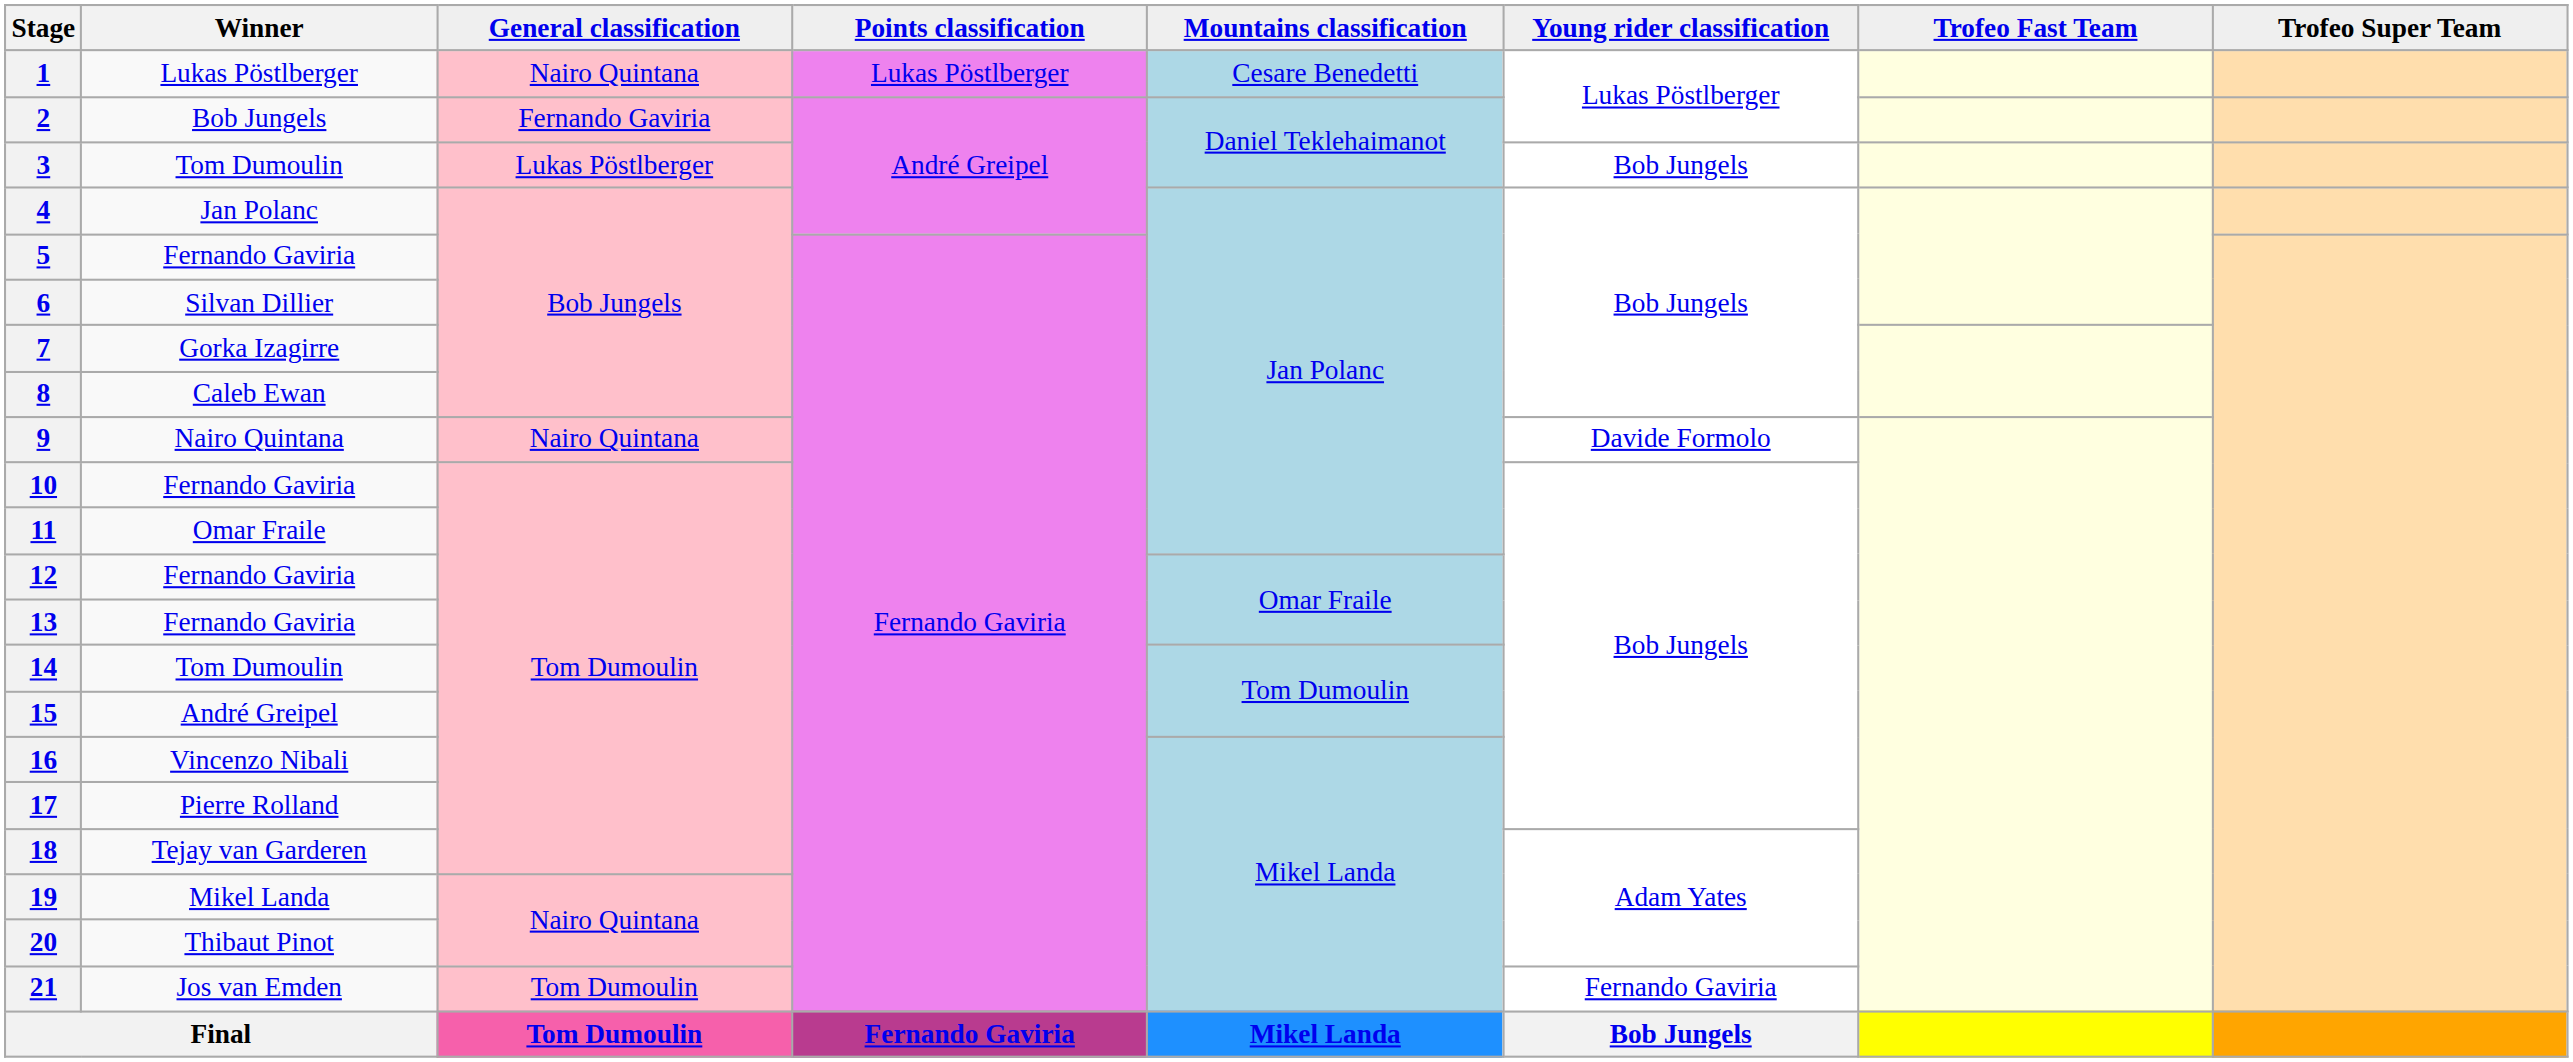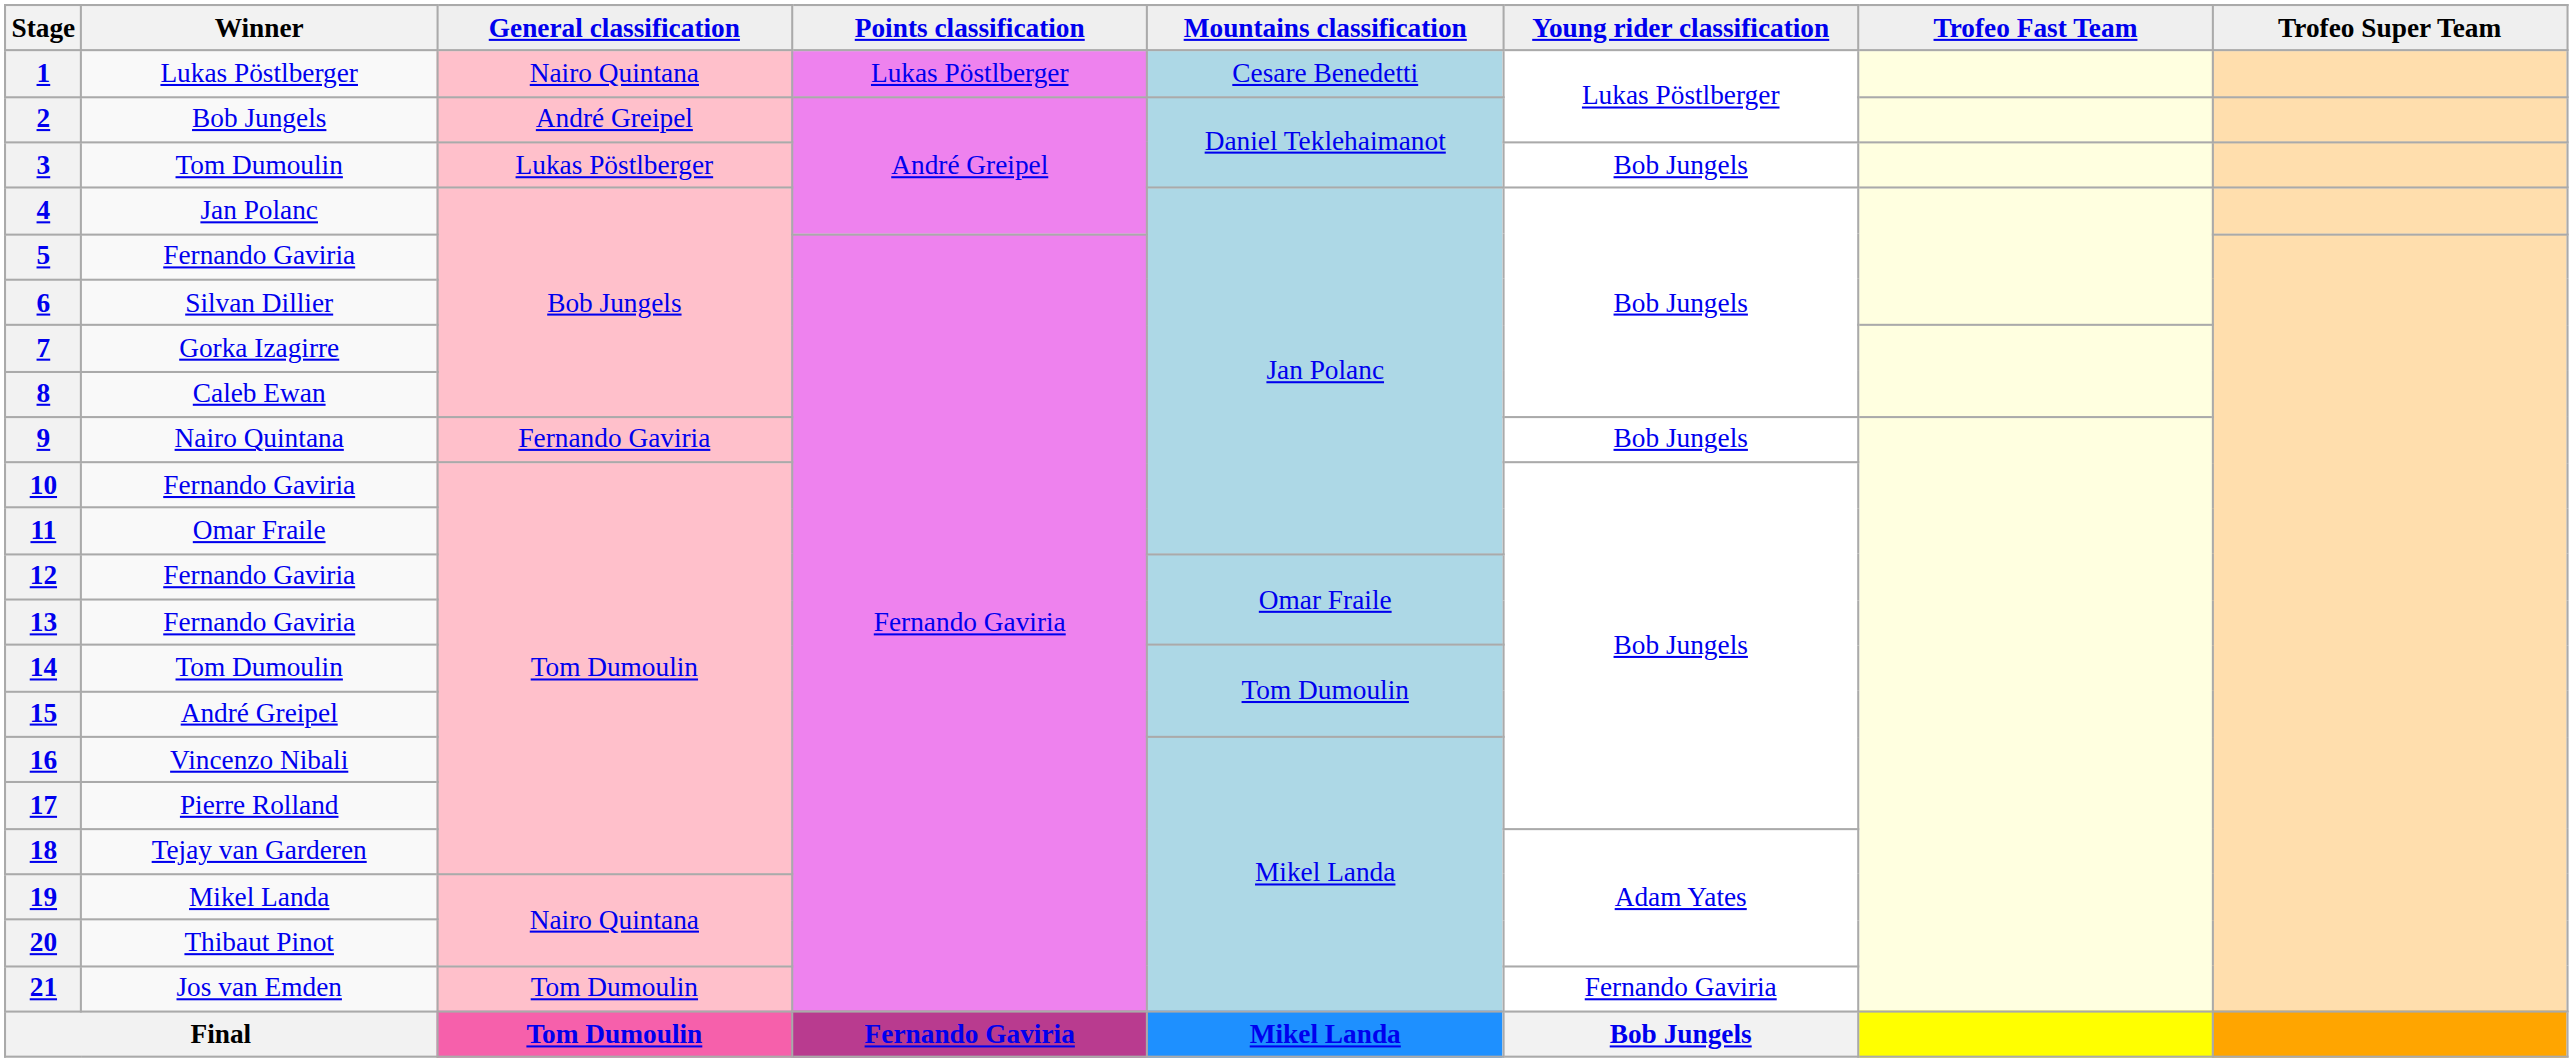(614, 119) Fernando Gaviria -> (614, 119) André Greipel
(614, 439) Nairo Quintana -> (614, 439) Fernando Gaviria
(1681, 439) Davide Formolo -> (1681, 439) Bob Jungels
